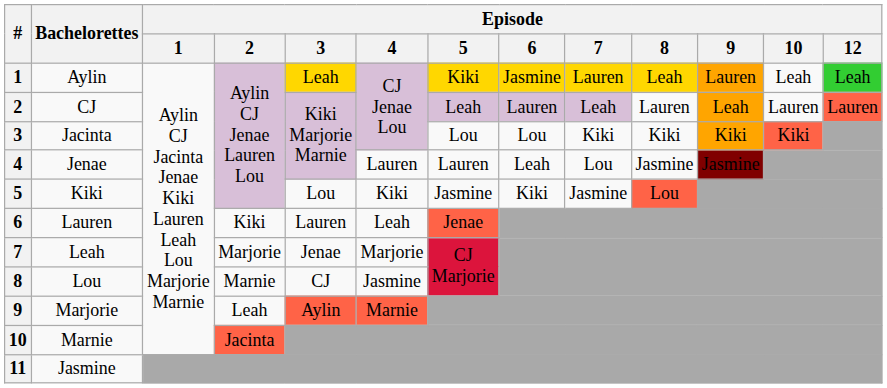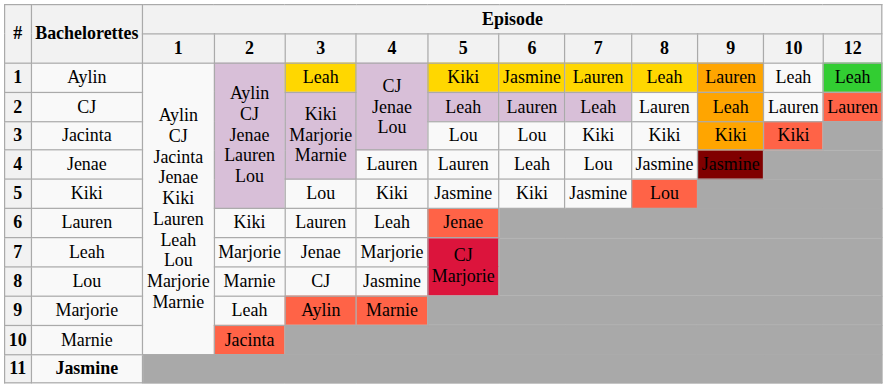(87, 368) normal -> (87, 368) bold
